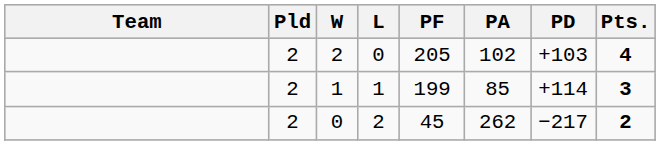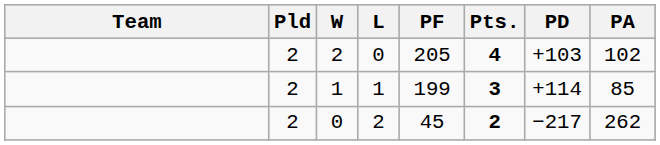columns swapped: (498, 22) <-> (626, 22)
